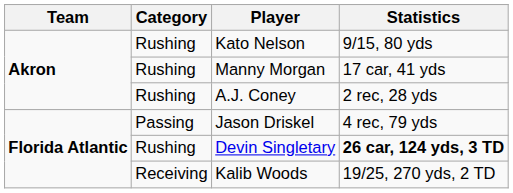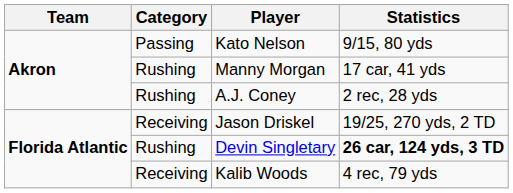(165, 43) Rushing -> (165, 43) Passing
(165, 122) Passing -> (171, 122) Receiving
(390, 122) 4 rec, 79 yds -> (419, 122) 19/25, 270 yds, 2 TD
(419, 174) 19/25, 270 yds, 2 TD -> (390, 174) 4 rec, 79 yds
